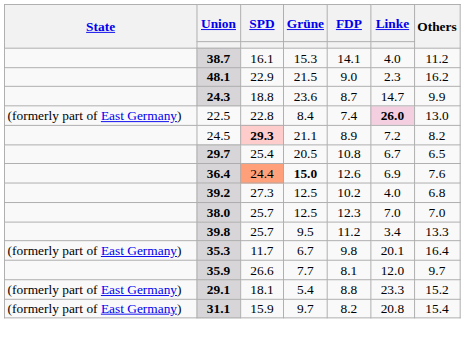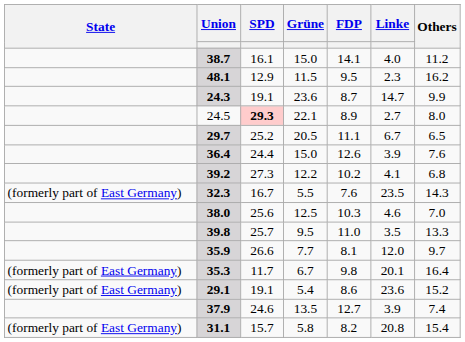(305, 58) 15.3 -> (305, 58) 15.0
(262, 77) 22.9 -> (262, 77) 12.9
(305, 77) 21.5 -> (305, 77) 11.5
(349, 77) 9.0 -> (349, 77) 9.5
(262, 97) 18.8 -> (262, 97) 19.1
- row: (218, 116)
(305, 135) 21.1 -> (305, 116) 22.1
(392, 135) 7.2 -> (392, 116) 2.7
(437, 135) 8.2 -> (437, 116) 8.0
(262, 154) 25.4 -> (262, 135) 25.2
(349, 154) 10.8 -> (349, 135) 11.1
(262, 174) lightsalmon background -> (262, 154) no background
(305, 174) bold -> (305, 154) normal
(392, 174) 6.9 -> (392, 154) 3.9
(305, 193) 12.5 -> (305, 174) 12.2
(392, 193) 4.0 -> (392, 174) 4.1
+ row: (218, 193)
(262, 212) 25.7 -> (262, 212) 25.6
(349, 212) 12.3 -> (349, 212) 10.3
(392, 212) 7.0 -> (392, 212) 4.6
(349, 232) 11.2 -> (349, 232) 11.0
(392, 232) 3.4 -> (392, 232) 3.5
rows swapped: (218, 270) <-> (218, 251)
(262, 290) 18.1 -> (262, 290) 19.1
(349, 290) 8.8 -> (349, 290) 8.6
(392, 290) 23.3 -> (392, 290) 23.6
+ row: (218, 309)
(262, 309) 15.9 -> (262, 328) 15.7
(305, 309) 9.7 -> (305, 328) 5.8
